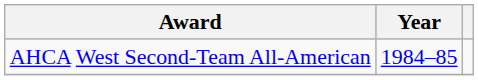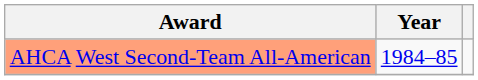(190, 56) no background -> (190, 56) lightsalmon background
